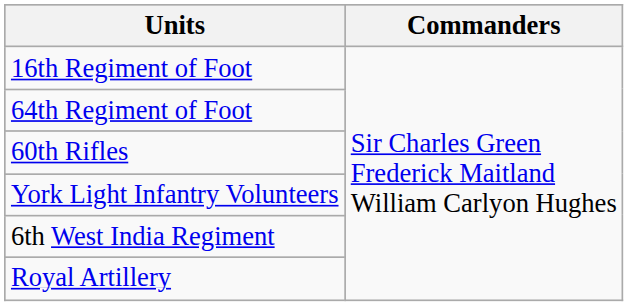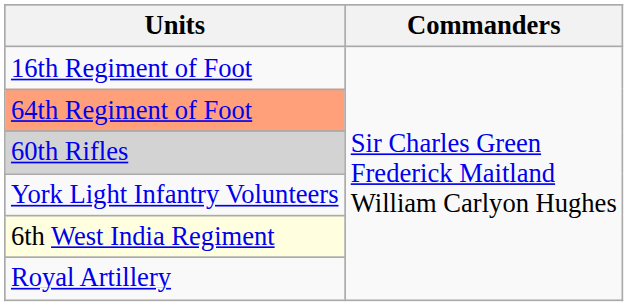(132, 109) no background -> (132, 109) lightsalmon background
(70, 151) no background -> (70, 151) lightgrey background
(143, 236) no background -> (143, 236) lightyellow background
